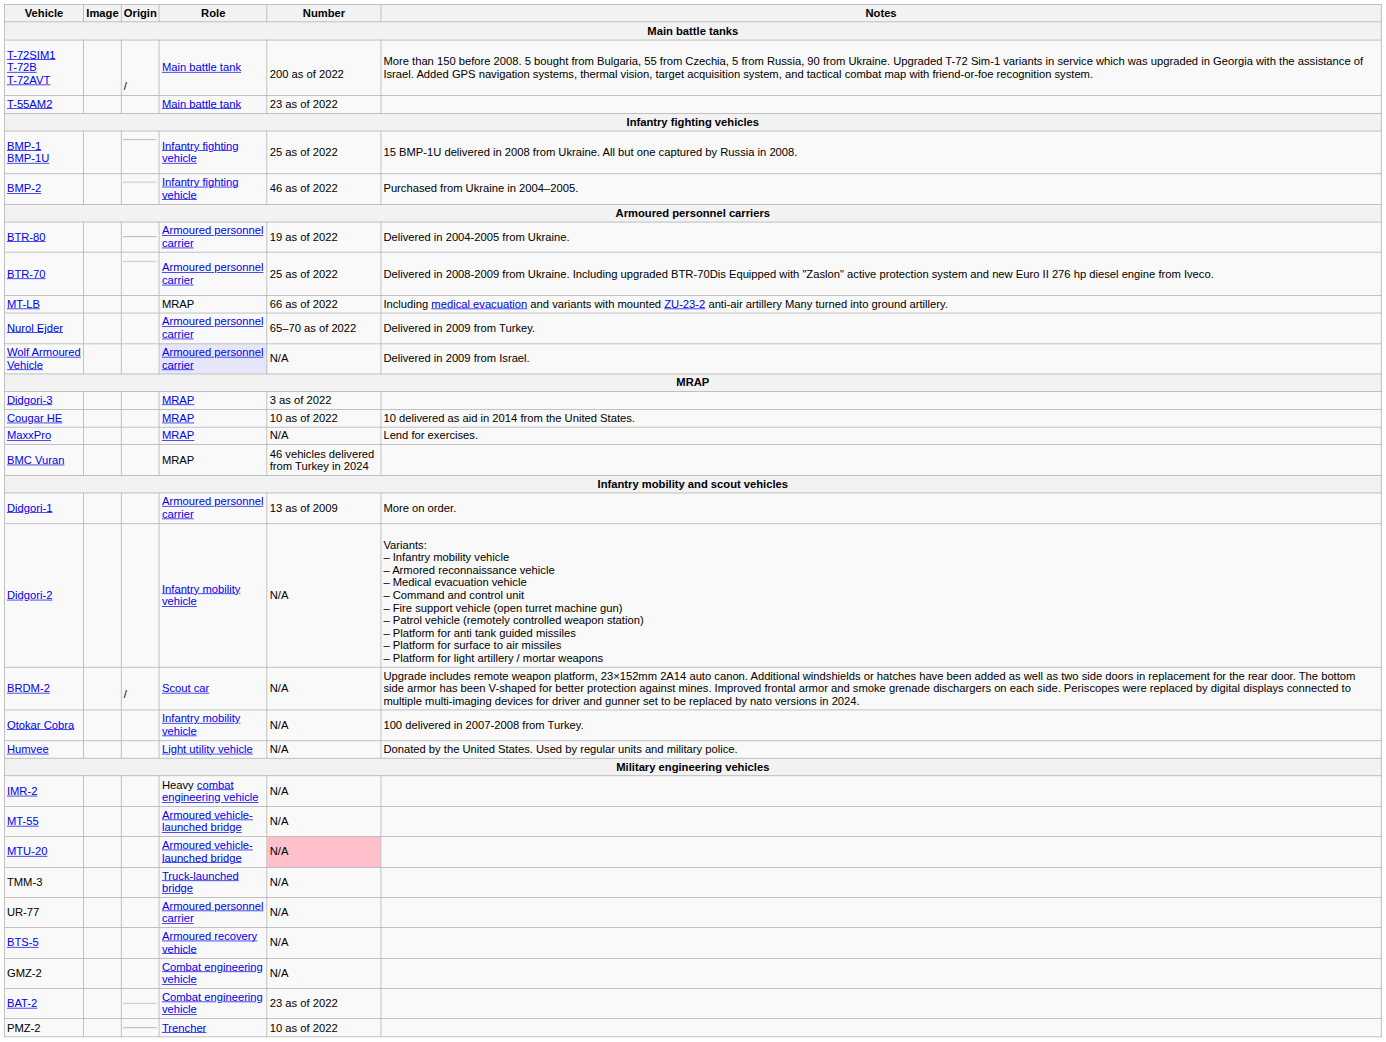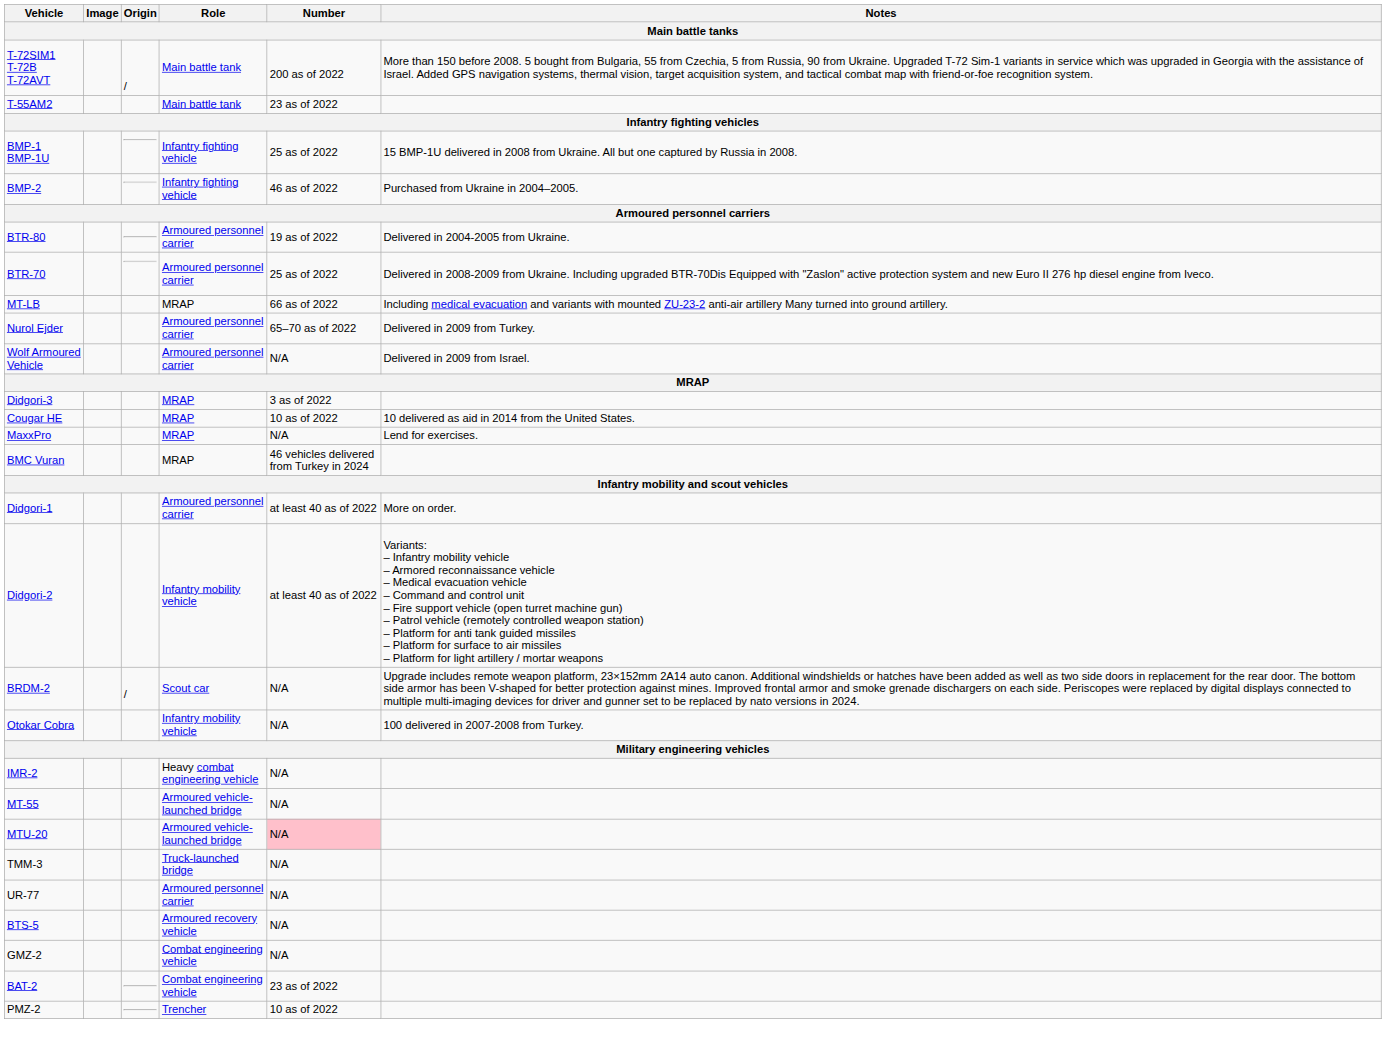(213, 358) lavender background -> (213, 358) no background
(304, 508) 13 as of 2009 -> (323, 508) at least 40 as of 2022
(279, 595) N/A -> (323, 595) at least 40 as of 2022
- row: (28, 749)
